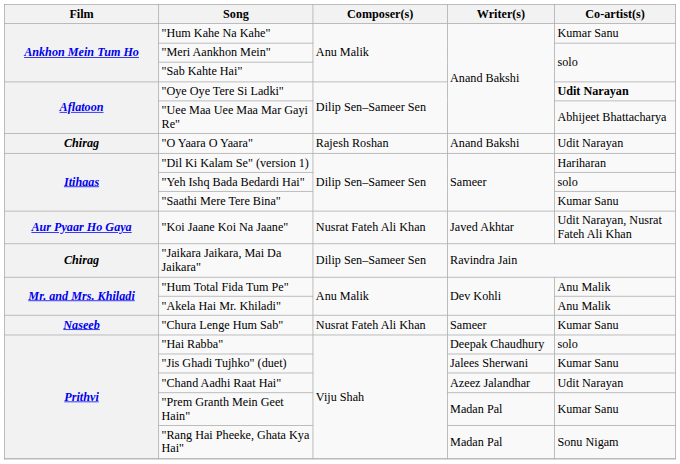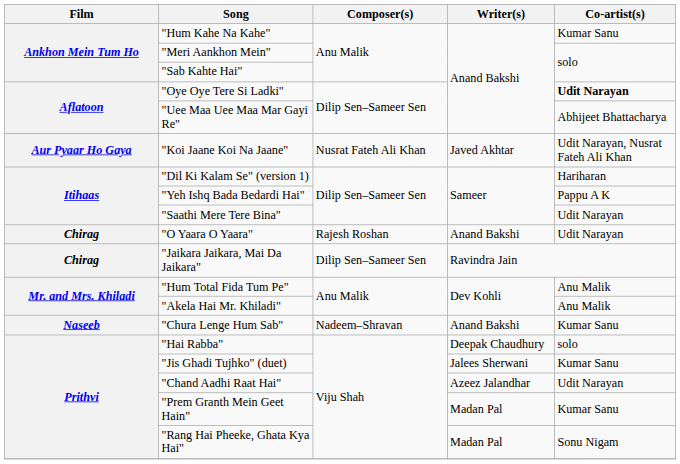rows swapped: (225, 227) <-> (207, 143)
(568, 182) solo -> (584, 195) Pappu A K
(588, 201) Kumar Sanu -> (590, 215) Udit Narayan
(371, 325) Nusrat Fateh Ali Khan -> (359, 325) Nadeem–Shravan
(468, 325) Sameer -> (485, 325) Anand Bakshi
